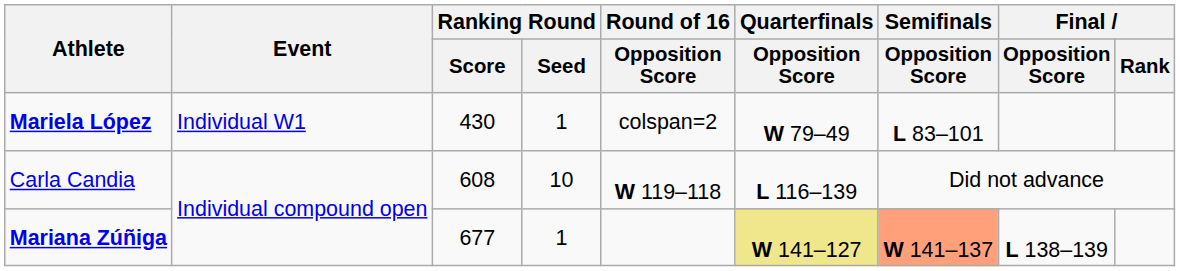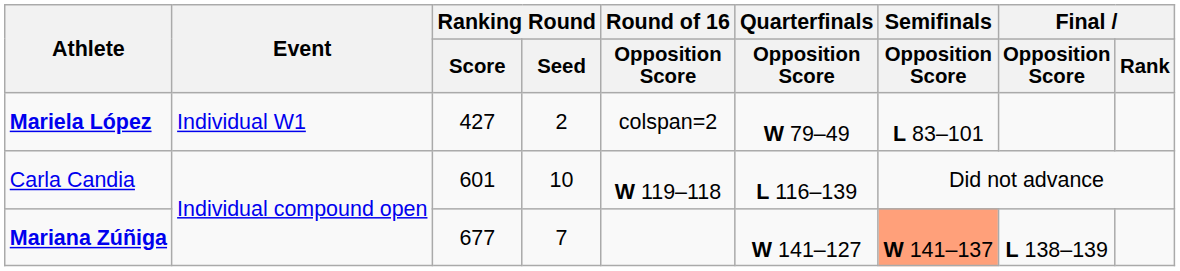(477, 122) 430 -> (477, 122) 427
(562, 122) 1 -> (562, 122) 2
(477, 180) 608 -> (477, 180) 601
(562, 238) 1 -> (562, 238) 7
(807, 250) khaki background -> (807, 250) no background
